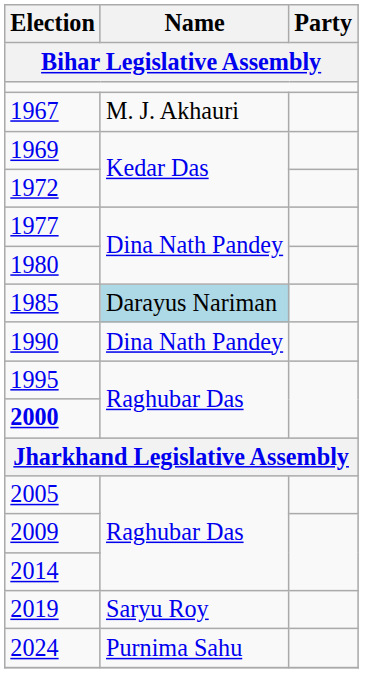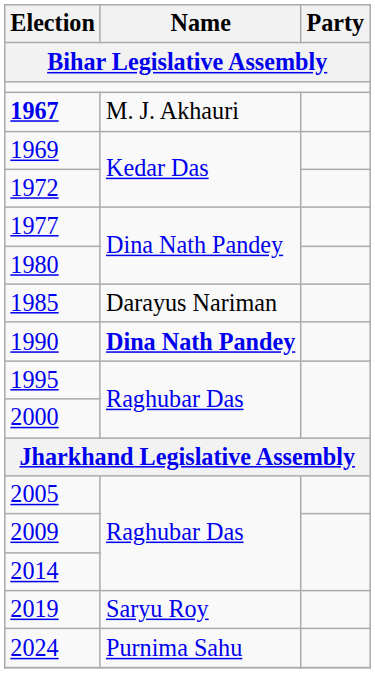(34, 111) normal -> (34, 111) bold
(192, 303) lightblue background -> (192, 303) no background
(195, 341) normal -> (201, 341) bold
(34, 417) bold -> (34, 417) normal
